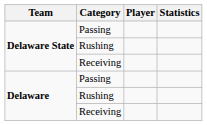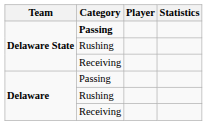(95, 29) normal -> (96, 29) bold
